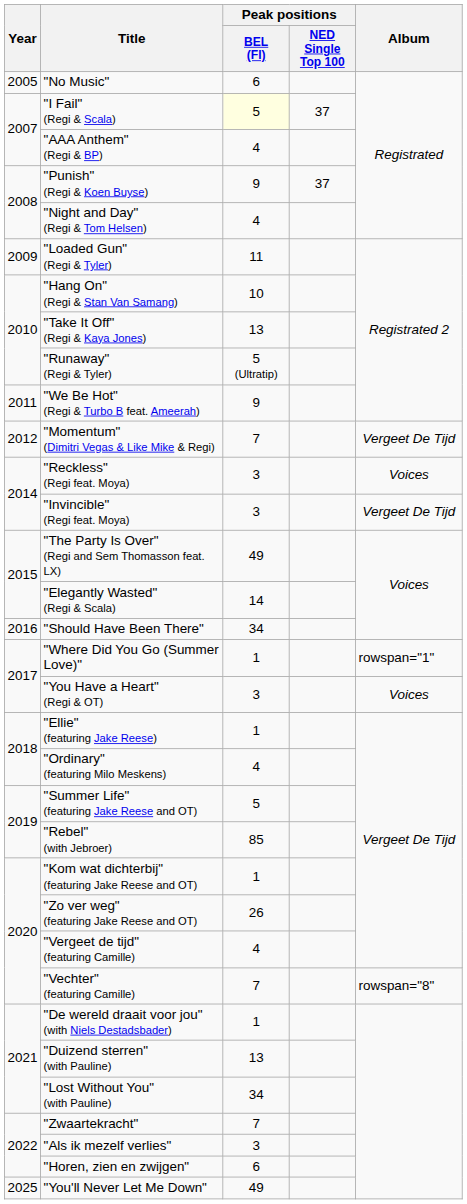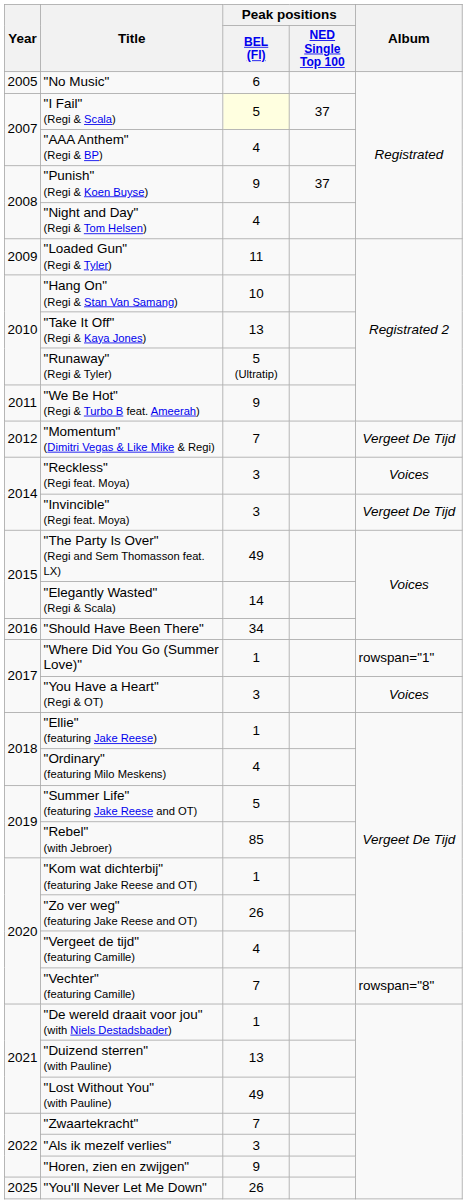(256, 1095) 34 -> (256, 1095) 49
(256, 1166) 6 -> (256, 1166) 9
(256, 1187) 49 -> (256, 1187) 26
